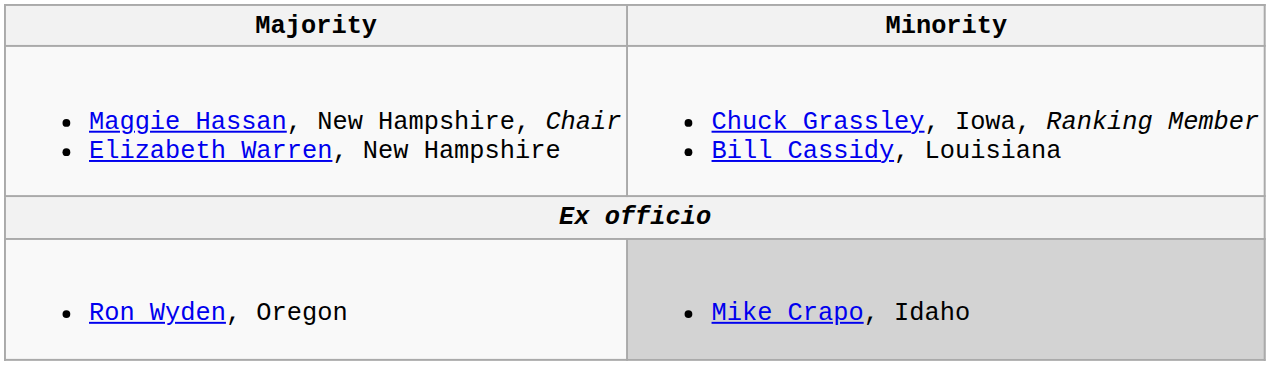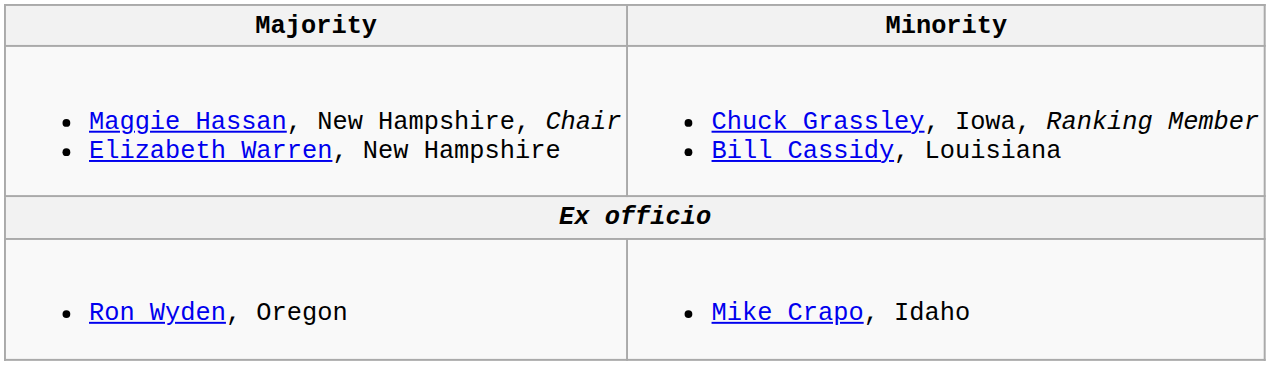(946, 313) lightgrey background -> (946, 313) no background
